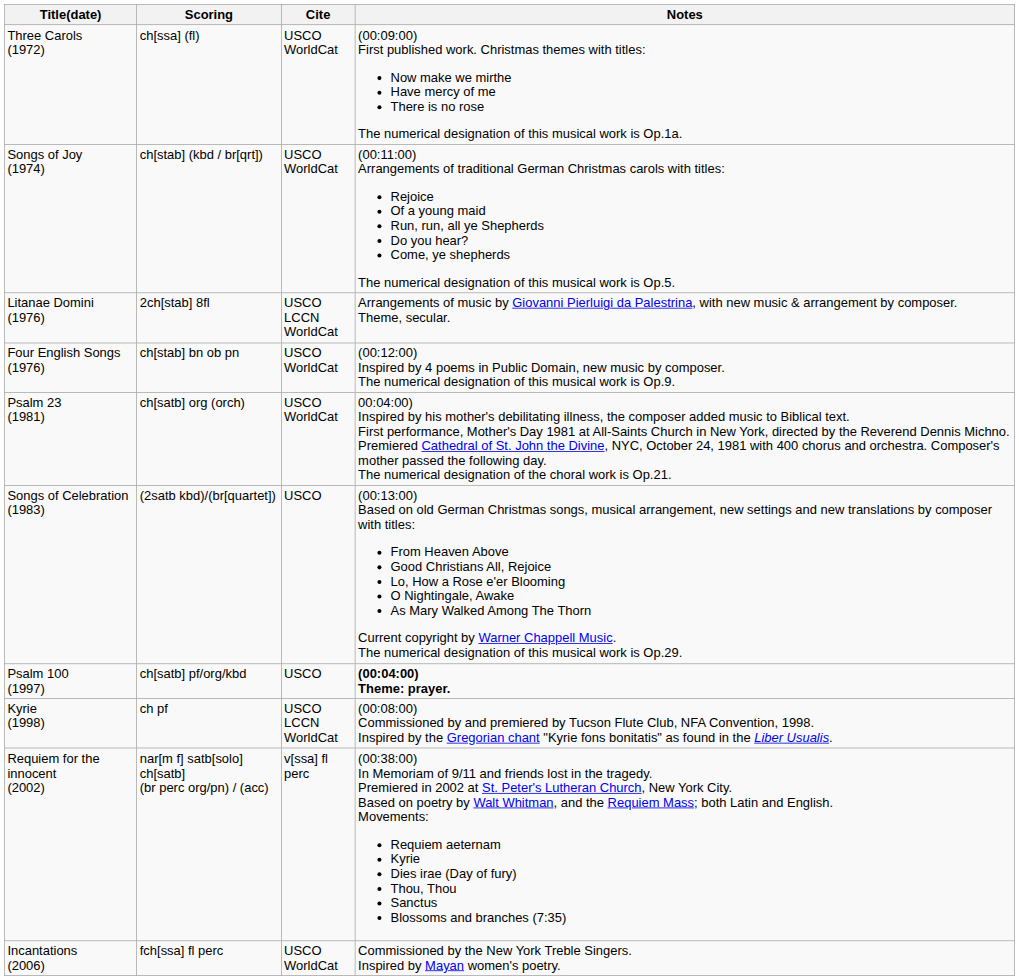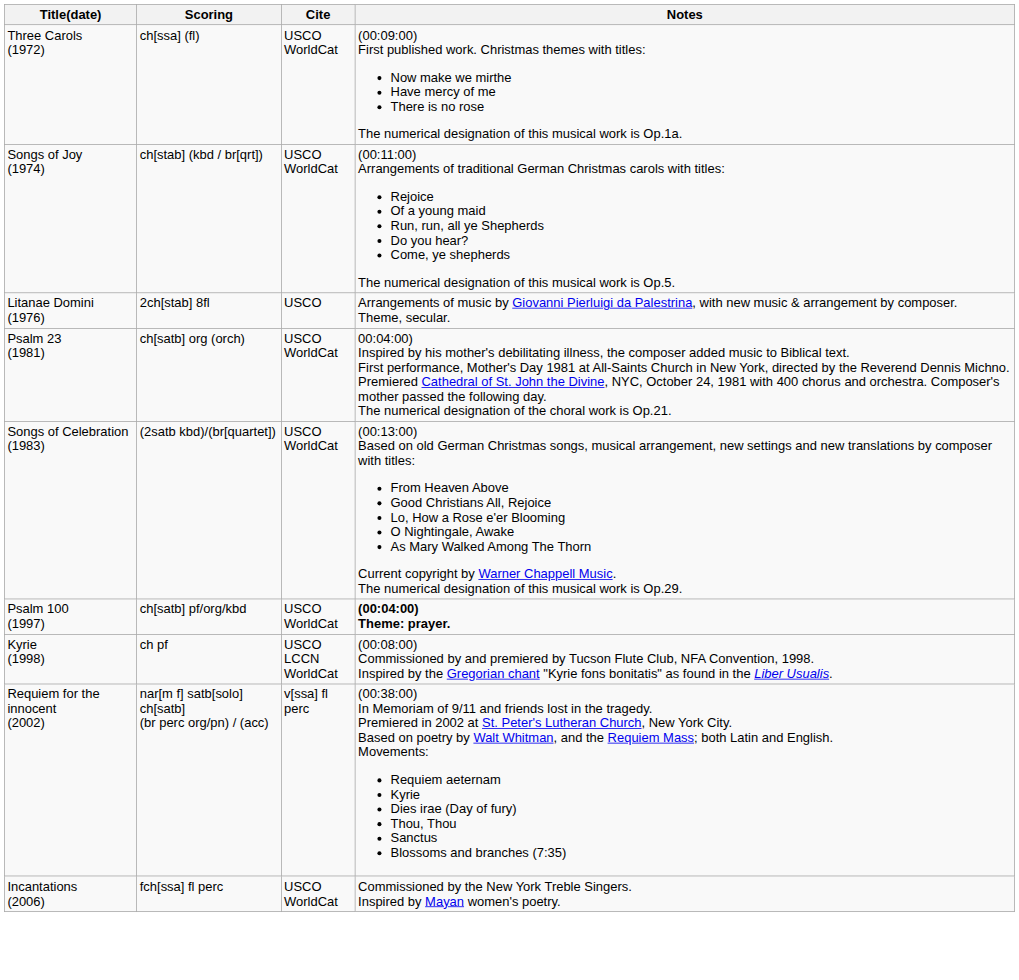(311, 317) USCO LCCN WorldCat -> (303, 303) USCO
- row: (64, 360)
(303, 496) USCO -> (311, 439) USCO WorldCat
(303, 673) USCO -> (311, 616) USCO WorldCat
